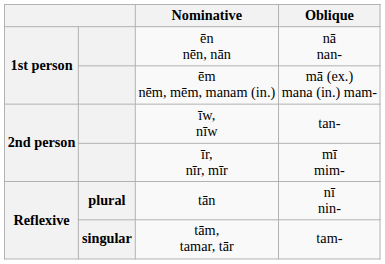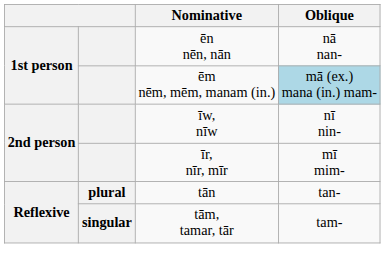(329, 84) no background -> (329, 84) lightblue background
(329, 123) tan- -> (329, 123) nī nin-
(329, 200) nī nin- -> (329, 192) tan-
